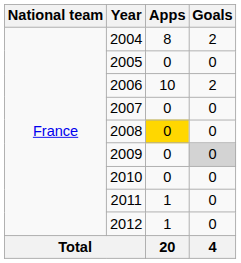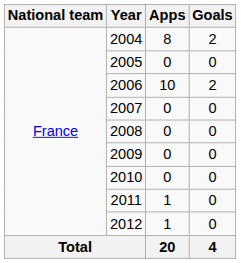(167, 131) gold background -> (167, 131) no background
(212, 154) lightgrey background -> (212, 154) no background
